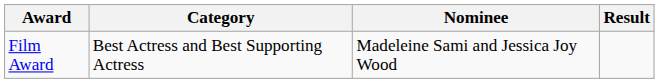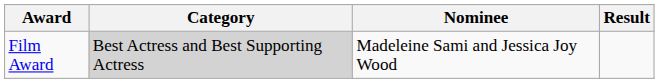(207, 54) no background -> (207, 54) lightgrey background
